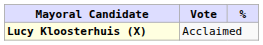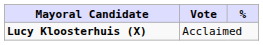(77, 31) lightyellow background -> (77, 31) no background
